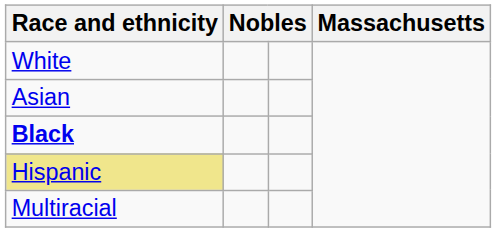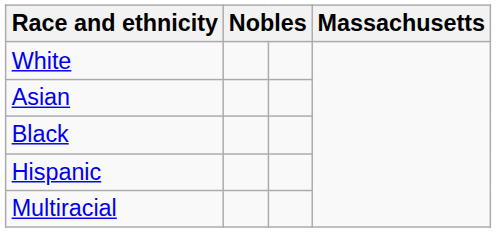(43, 134) bold -> (40, 134) normal
(56, 171) khaki background -> (56, 171) no background
